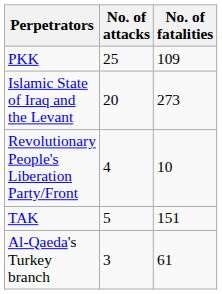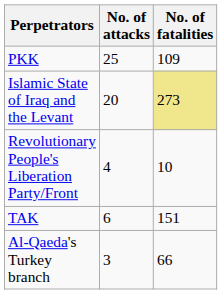(169, 100) no background -> (169, 100) khaki background
(107, 218) 5 -> (107, 218) 6
(165, 259) 61 -> (165, 259) 66
